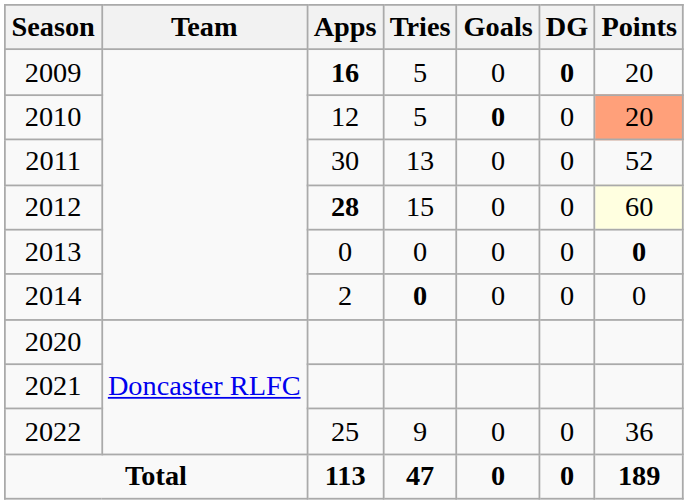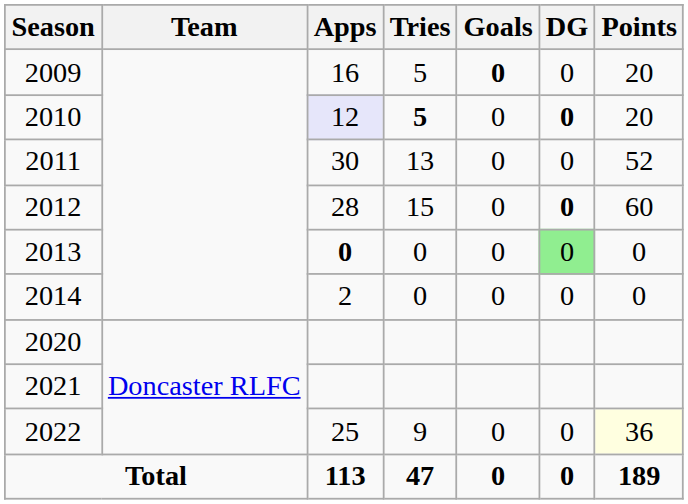(345, 71) bold -> (345, 71) normal
(498, 71) normal -> (498, 71) bold
(567, 71) bold -> (567, 71) normal
(345, 116) no background -> (345, 116) lavender background
(420, 116) normal -> (420, 116) bold
(498, 116) bold -> (498, 116) normal
(567, 116) normal -> (567, 116) bold
(639, 116) lightsalmon background -> (639, 116) no background
(345, 206) bold -> (345, 206) normal
(567, 206) normal -> (567, 206) bold
(639, 206) lightyellow background -> (639, 206) no background
(345, 251) normal -> (345, 251) bold
(567, 251) no background -> (567, 251) lightgreen background
(639, 251) bold -> (639, 251) normal
(420, 296) bold -> (420, 296) normal
(639, 431) no background -> (639, 431) lightyellow background
